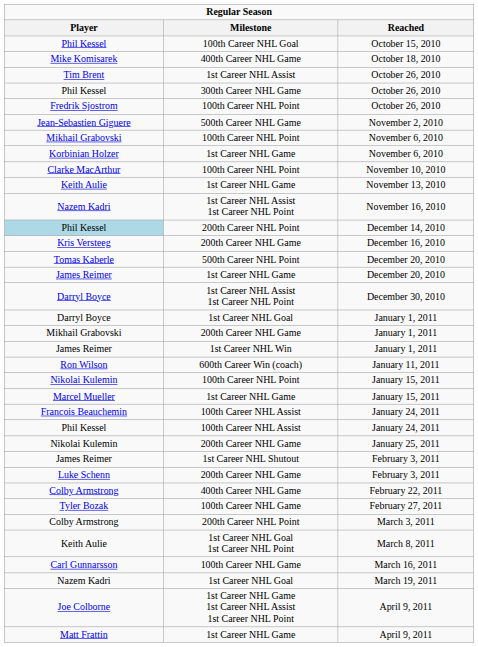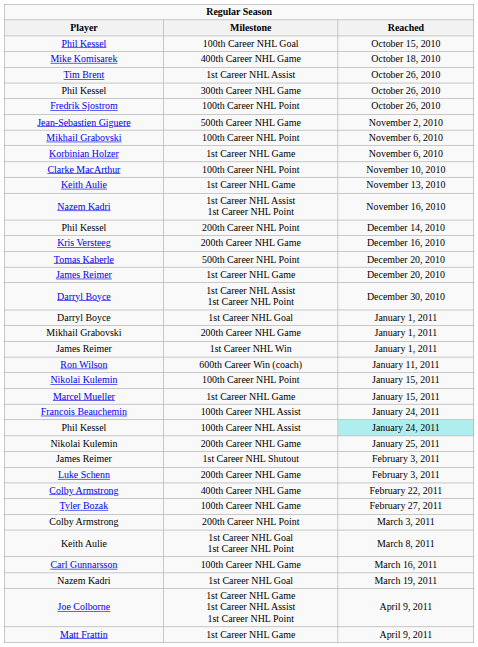(84, 228) lightblue background -> (84, 228) no background
(406, 427) no background -> (406, 427) paleturquoise background
